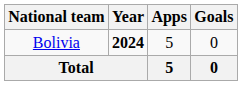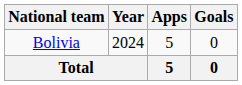(128, 42) bold -> (128, 42) normal
